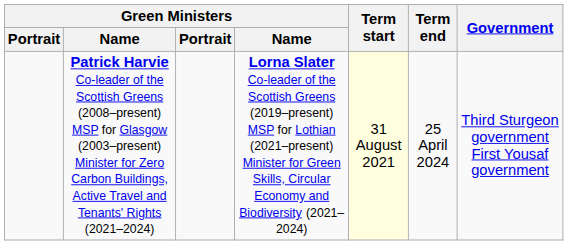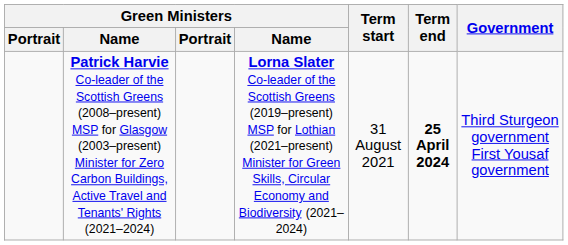(379, 145) lightyellow background -> (378, 145) no background
(433, 145) normal -> (433, 145) bold
